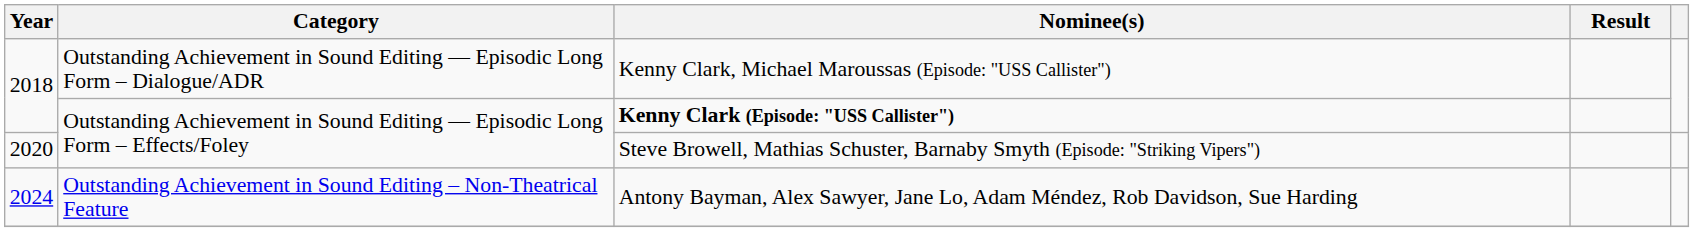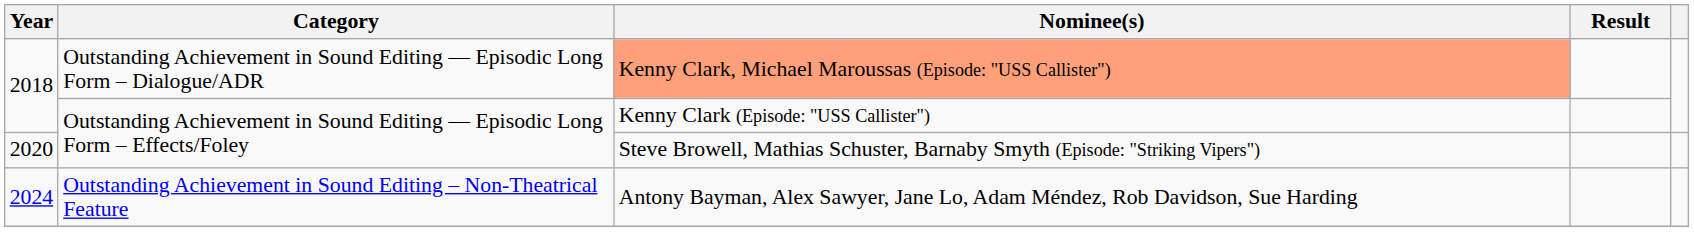(865, 68) no background -> (865, 68) lightsalmon background
(786, 115) bold -> (774, 115) normal
